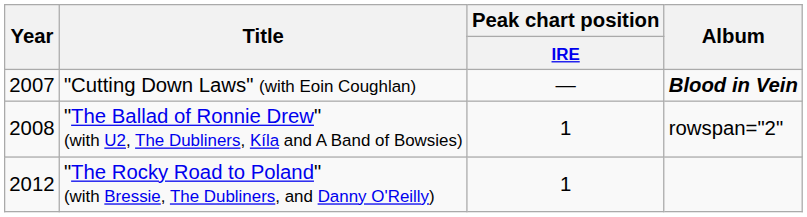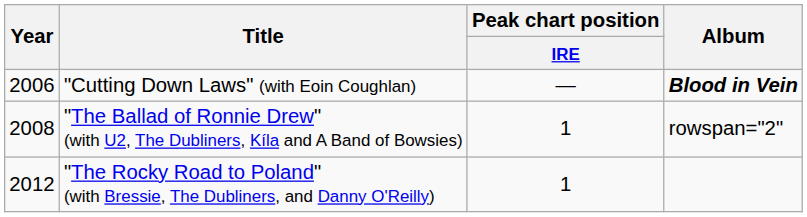(32, 85) 2007 -> (32, 85) 2006
